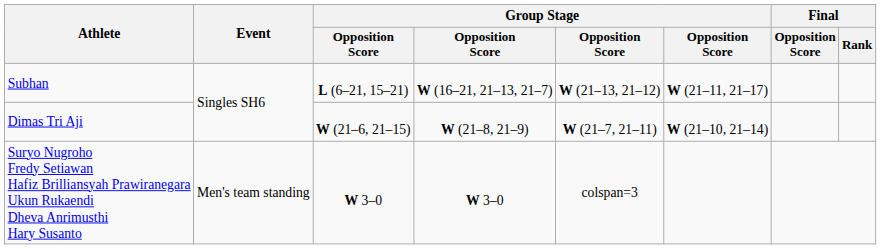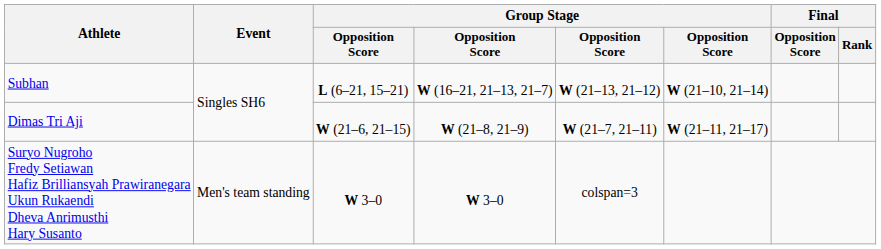(718, 91) W (21–11, 21–17) -> (718, 91) W (21–10, 21–14)
(718, 130) W (21–10, 21–14) -> (718, 130) W (21–11, 21–17)
